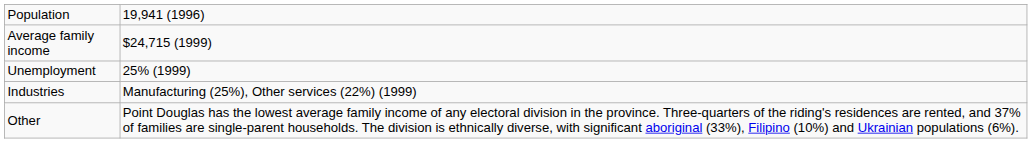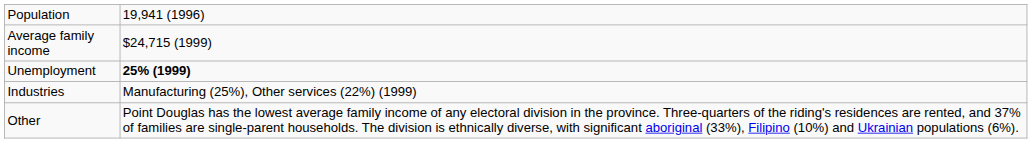(157, 71) normal -> (157, 71) bold
